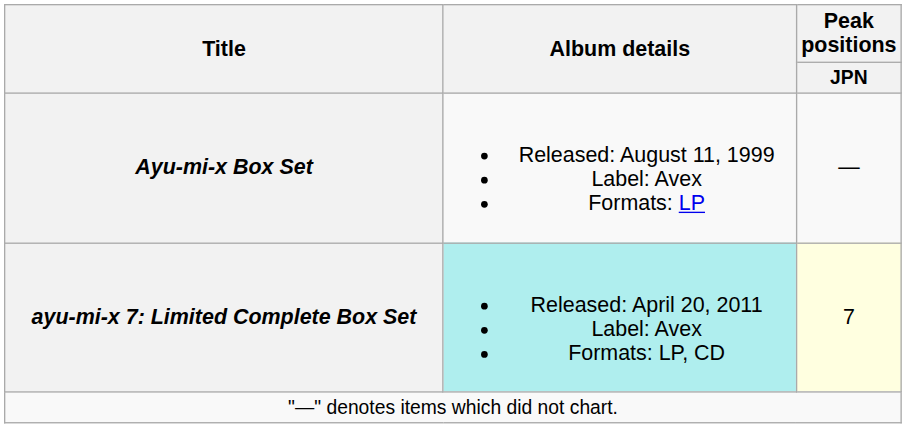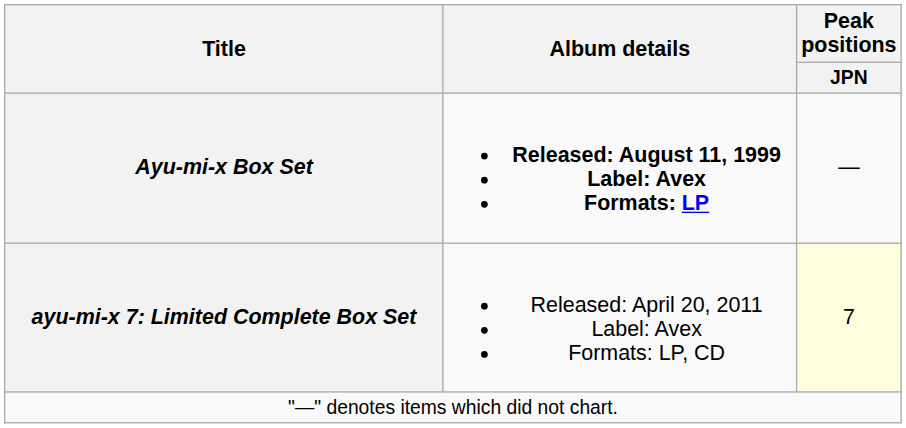(620, 180) normal -> (620, 180) bold
(620, 329) paleturquoise background -> (620, 329) no background
